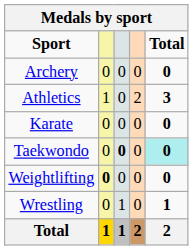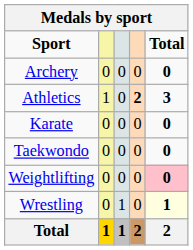(137, 97) normal -> (137, 97) bold
(122, 150) bold -> (122, 150) normal
(167, 150) paleturquoise background -> (167, 150) no background
(106, 177) bold -> (106, 177) normal
(167, 177) no background -> (167, 177) pink background
(167, 204) no background -> (167, 204) lightyellow background
